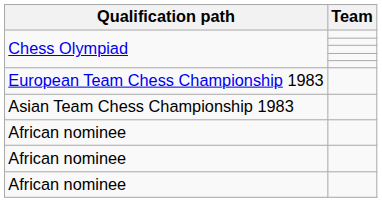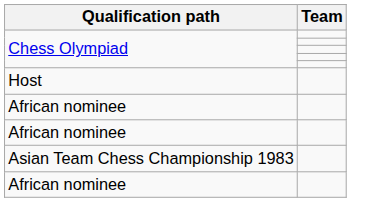(166, 80) European Team Chess Championship 1983 -> (25, 80) Host
(151, 106) Asian Team Chess Championship 1983 -> (67, 106) African nominee
(67, 158) African nominee -> (151, 158) Asian Team Chess Championship 1983
